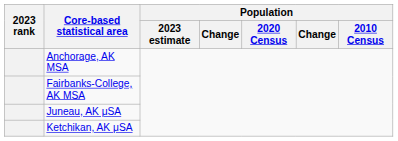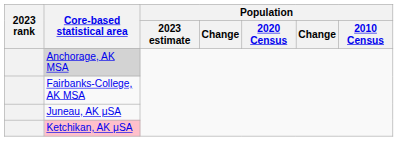(81, 62) no background -> (81, 62) lightgrey background
(89, 128) no background -> (89, 128) pink background
